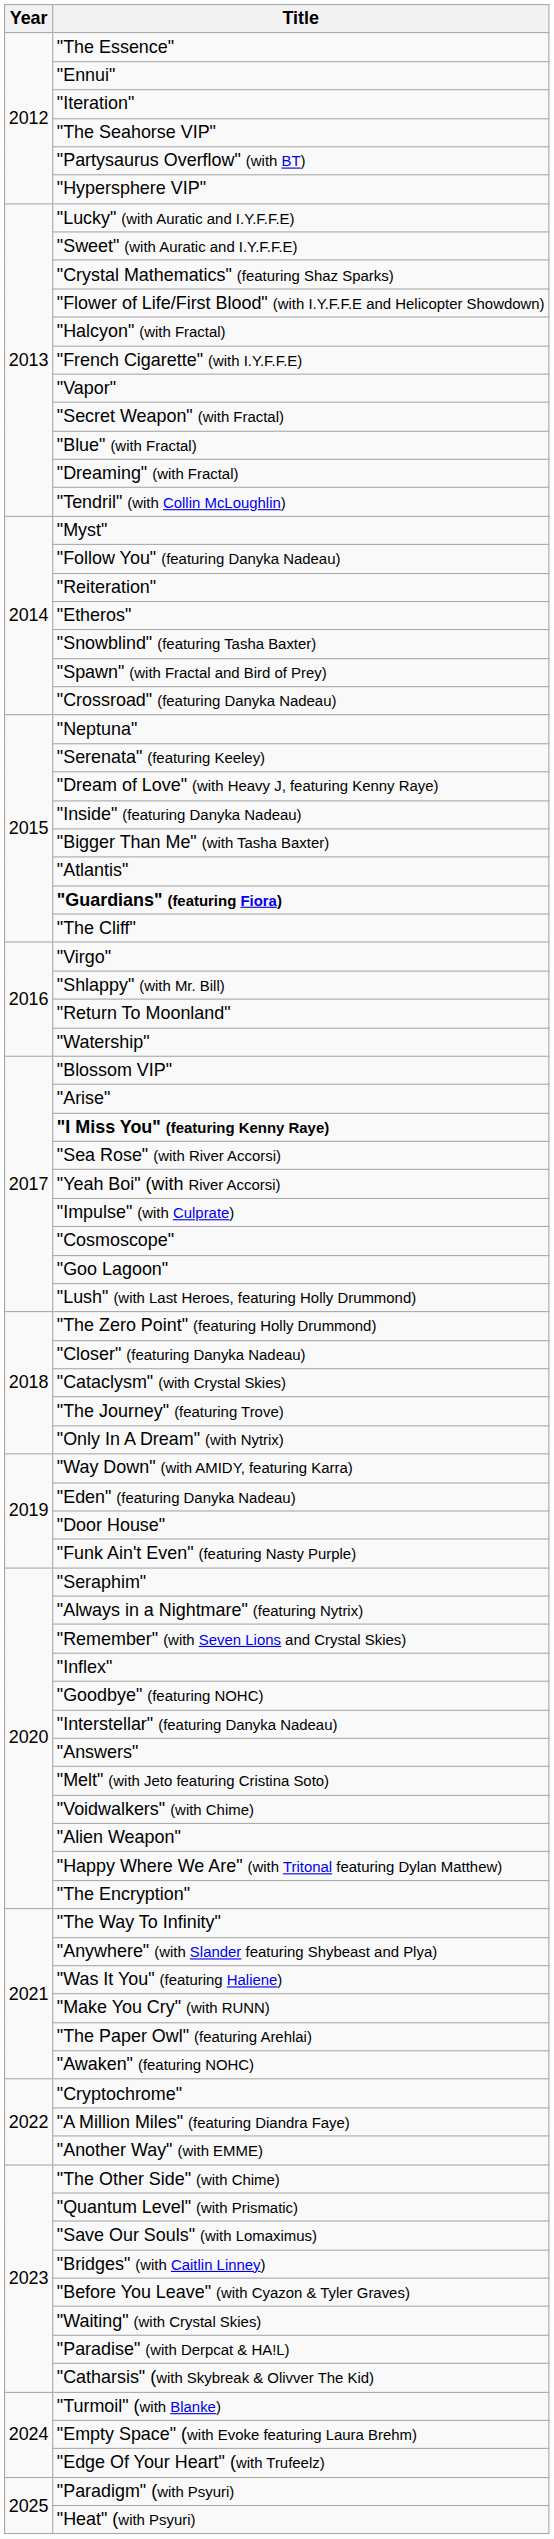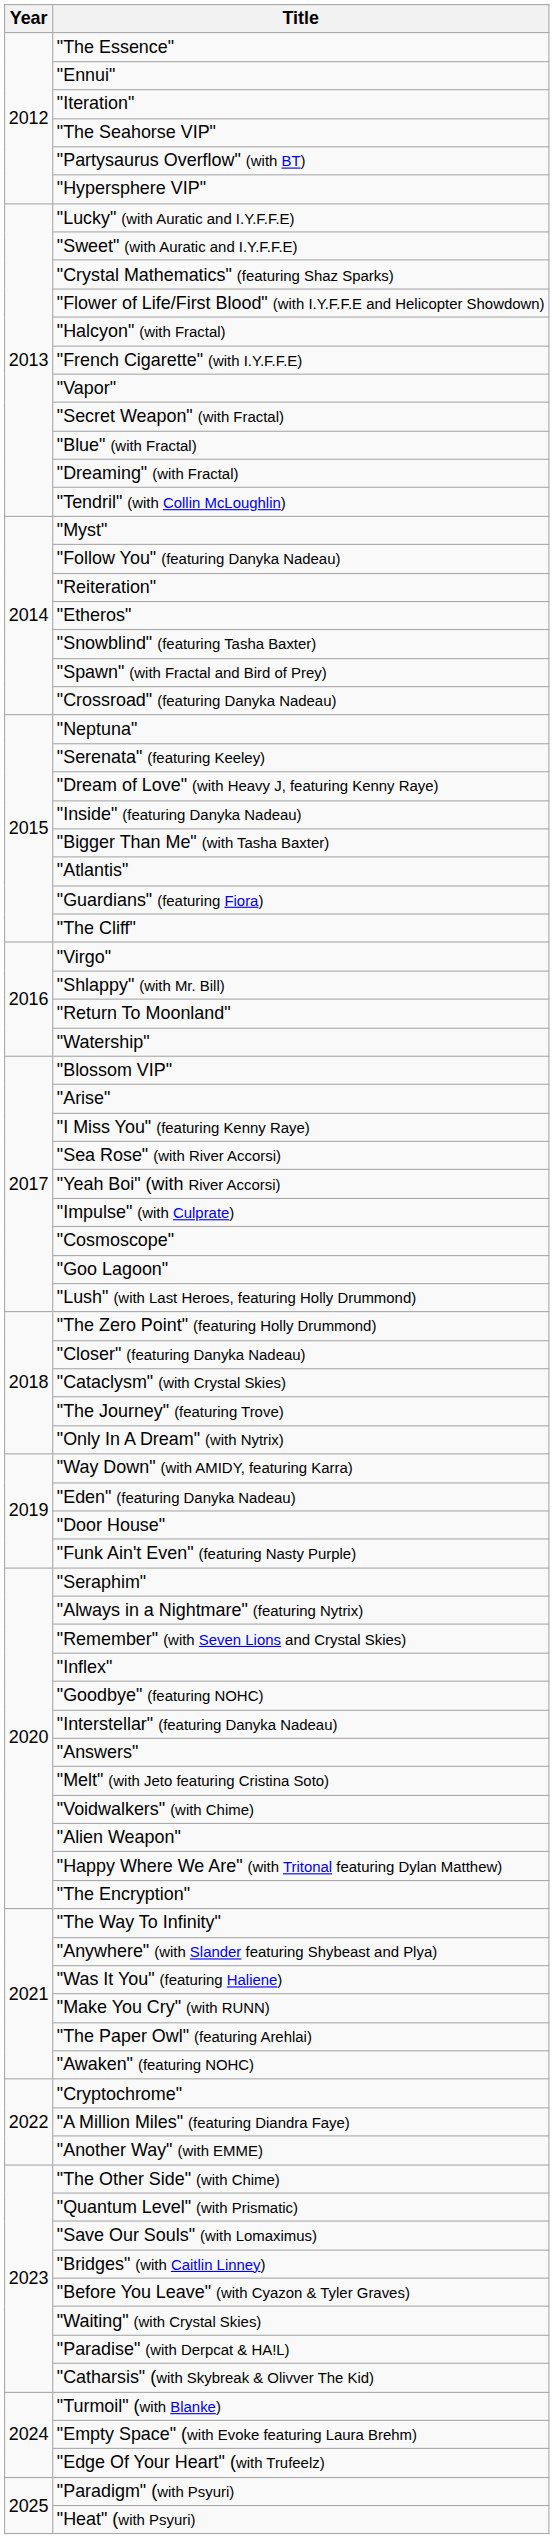(169, 899) bold -> (160, 899) normal
(193, 1127) bold -> (183, 1127) normal
